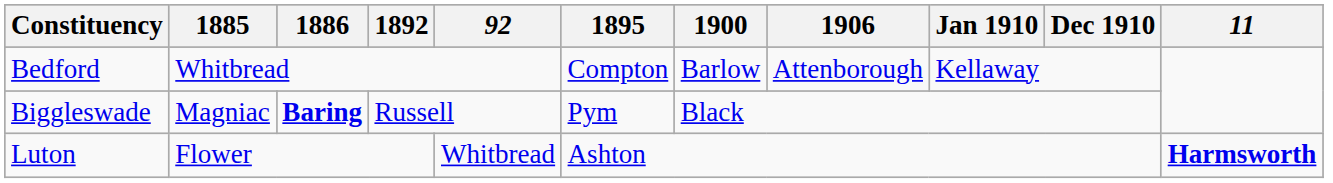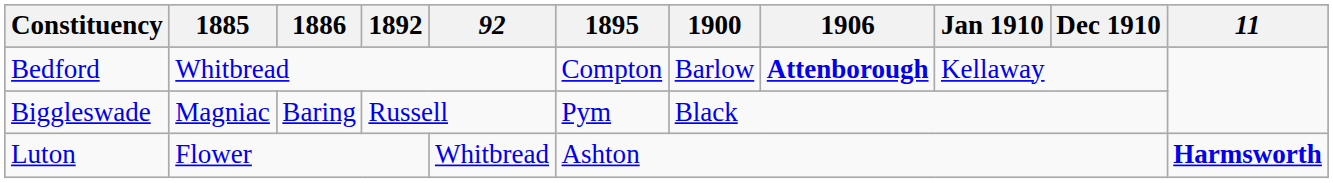(848, 68) normal -> (848, 68) bold
(322, 111) bold -> (319, 111) normal
